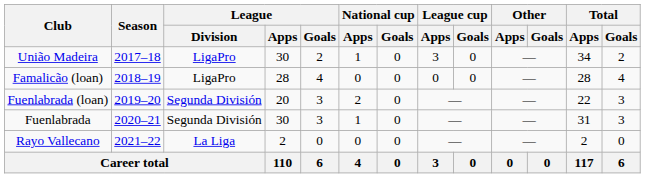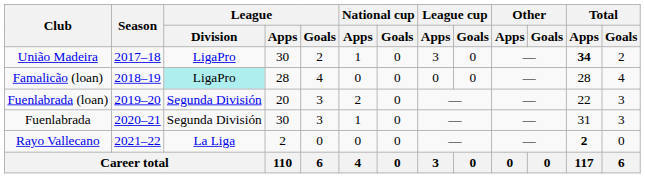(584, 57) normal -> (584, 57) bold
(214, 78) no background -> (214, 78) paleturquoise background
(584, 141) normal -> (584, 141) bold
